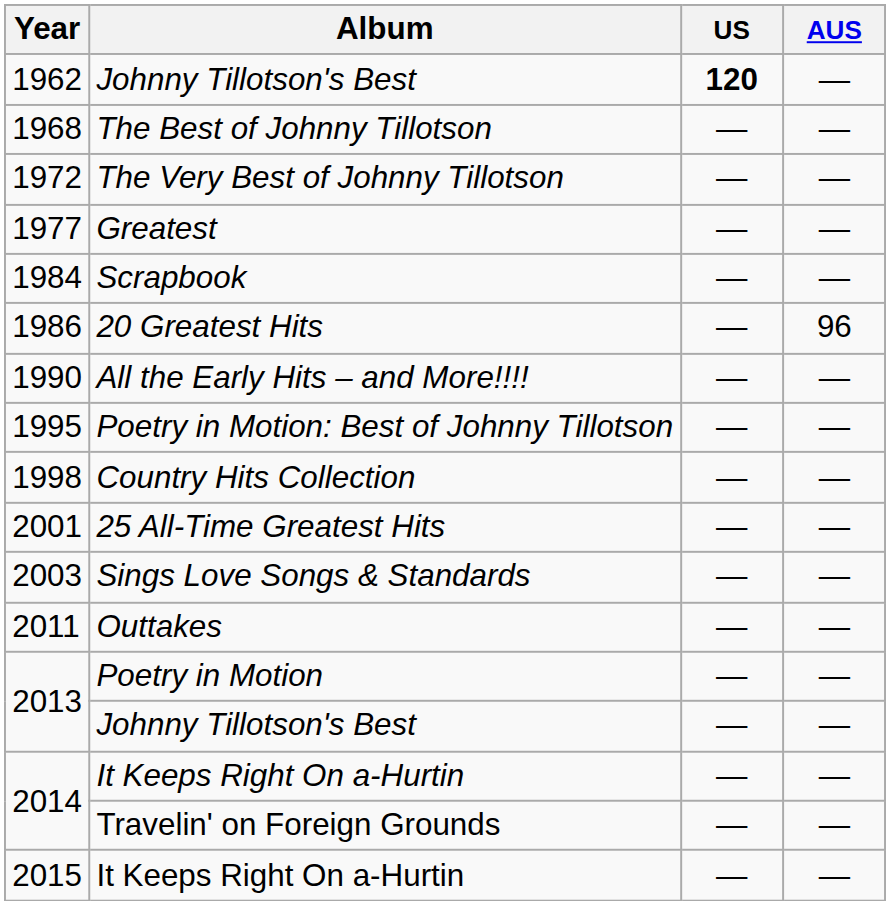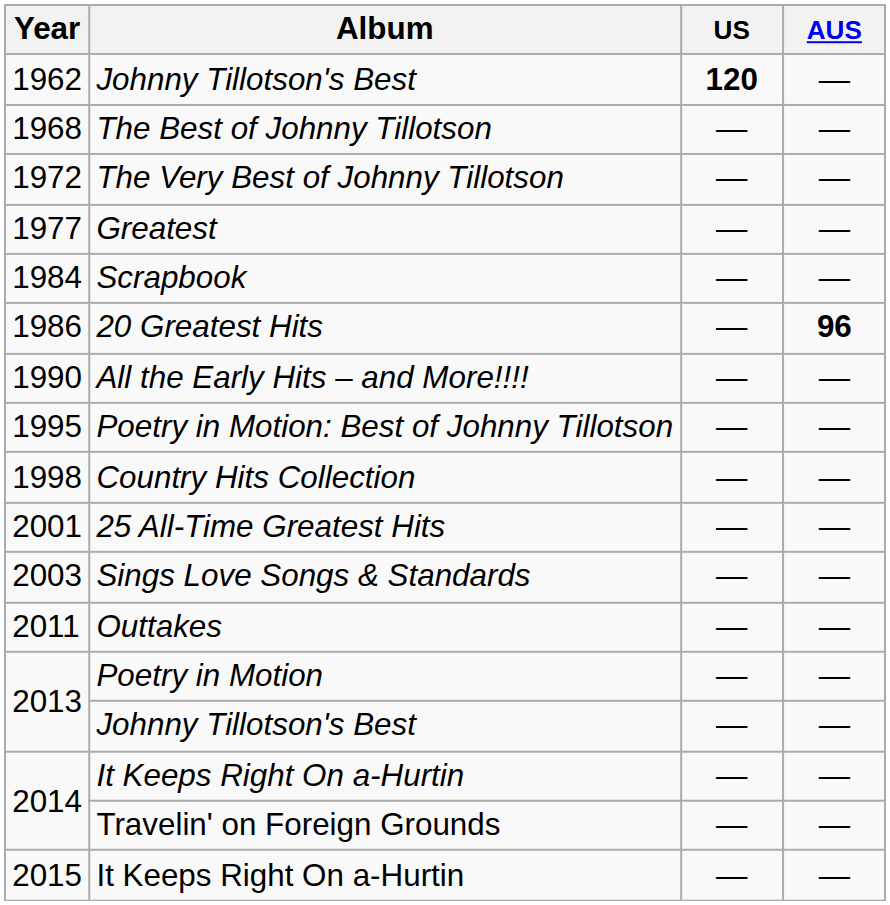(834, 327) normal -> (834, 327) bold
